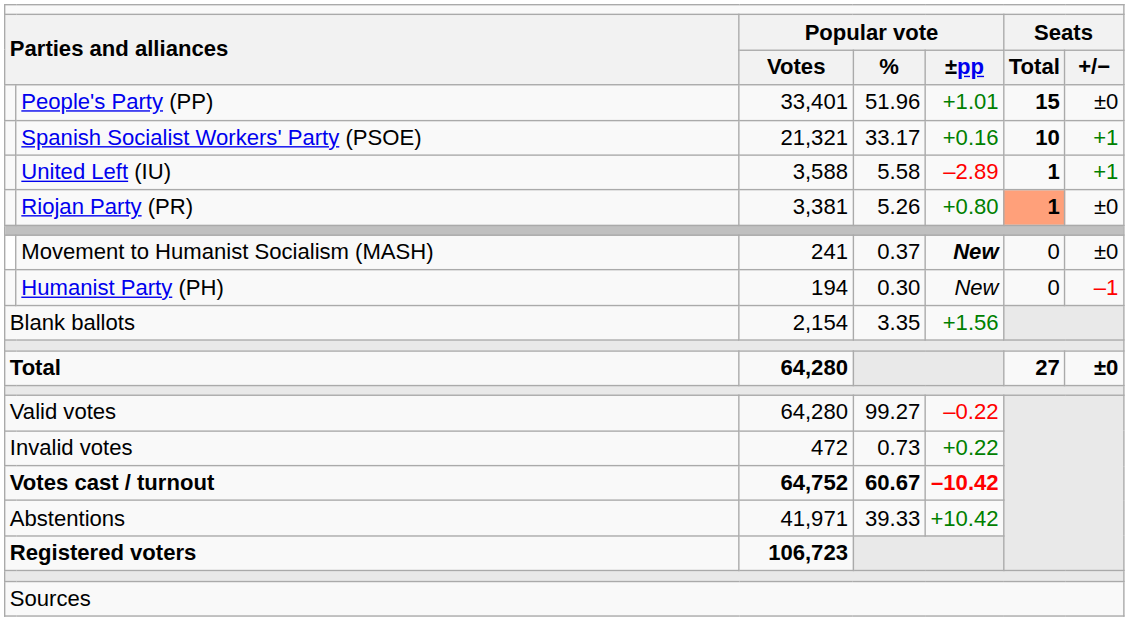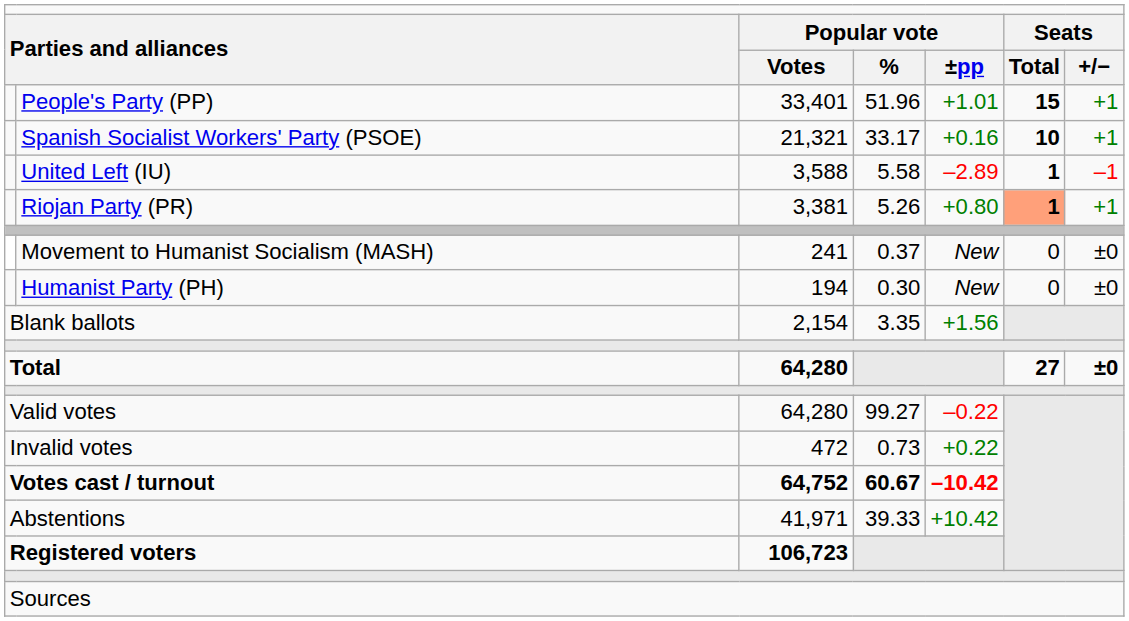(1106, 102) ±0 -> (1106, 102) +1
(1106, 172) +1 -> (1106, 172) –1
(1106, 207) ±0 -> (1106, 207) +1
(976, 252) bold -> (976, 252) normal
(1106, 287) –1 -> (1106, 287) ±0
